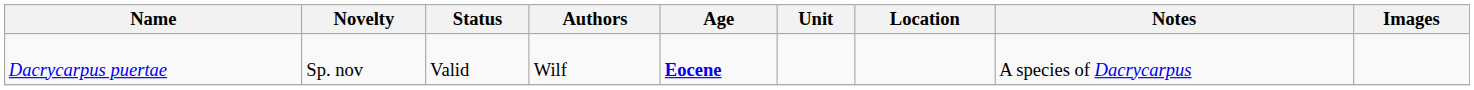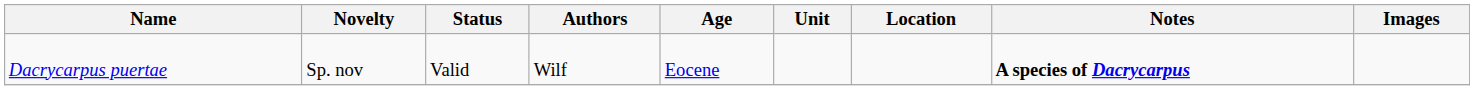(693, 69) bold -> (692, 69) normal
(1095, 69) normal -> (1093, 69) bold
